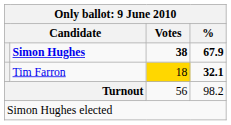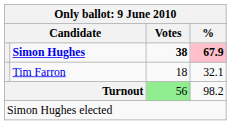(213, 52) no background -> (213, 52) pink background
(182, 72) gold background -> (182, 72) no background
(213, 72) bold -> (213, 72) normal
(182, 91) no background -> (182, 91) lightgreen background
